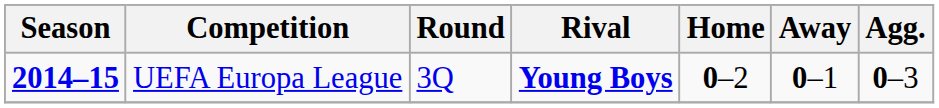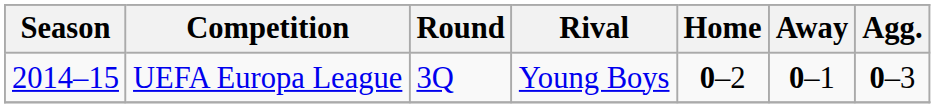(65, 77) bold -> (65, 77) normal
(596, 77) bold -> (594, 77) normal
